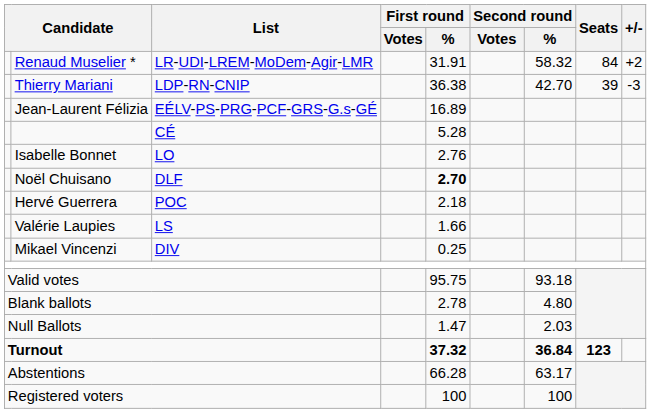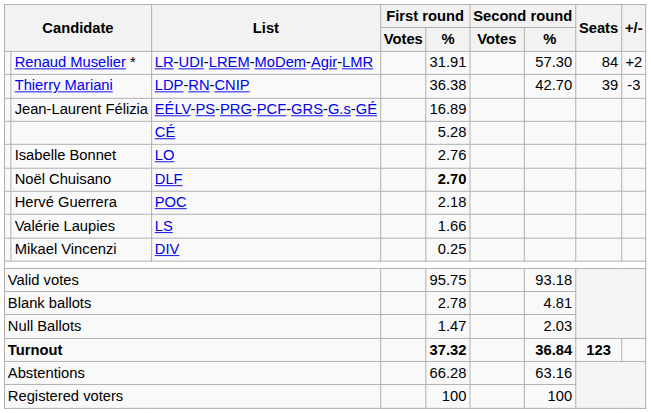(554, 62) 58.32 -> (554, 62) 57.30
(558, 303) 4.80 -> (558, 303) 4.81
(554, 373) 63.17 -> (554, 373) 63.16
